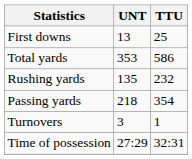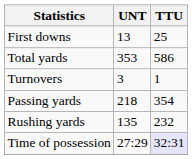rows swapped: (46, 79) <-> (35, 122)
(169, 143) no background -> (169, 143) lavender background
